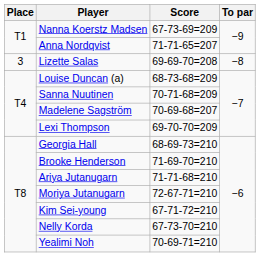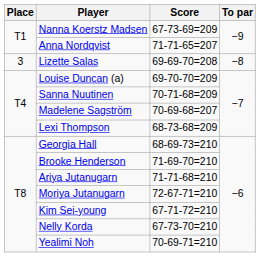(185, 78) 68-73-68=209 -> (185, 78) 69-70-70=209
(185, 128) 69-70-70=209 -> (185, 128) 68-73-68=209
